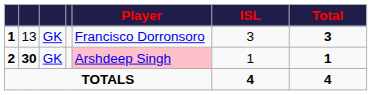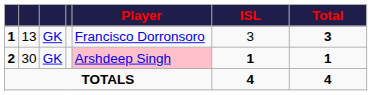(29, 58) bold -> (29, 58) normal
(250, 58) normal -> (250, 58) bold
